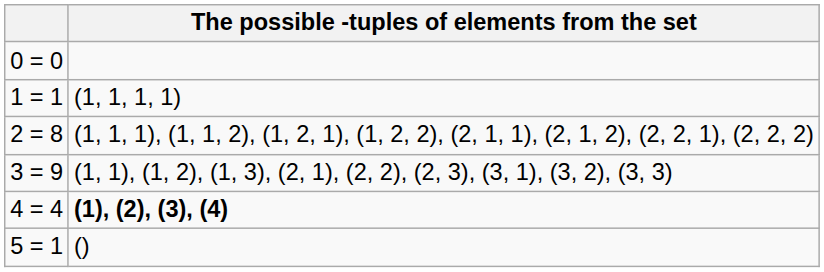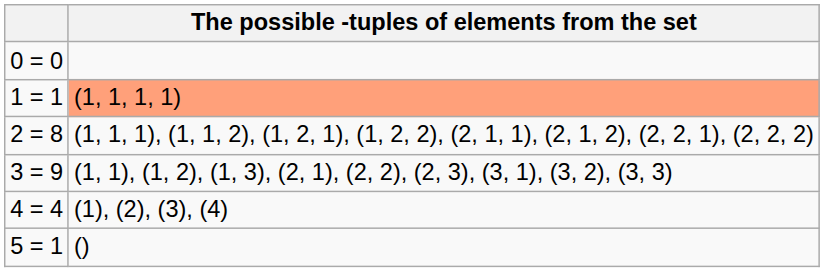(128, 97) no background -> (128, 97) lightsalmon background
(151, 209) bold -> (151, 209) normal
